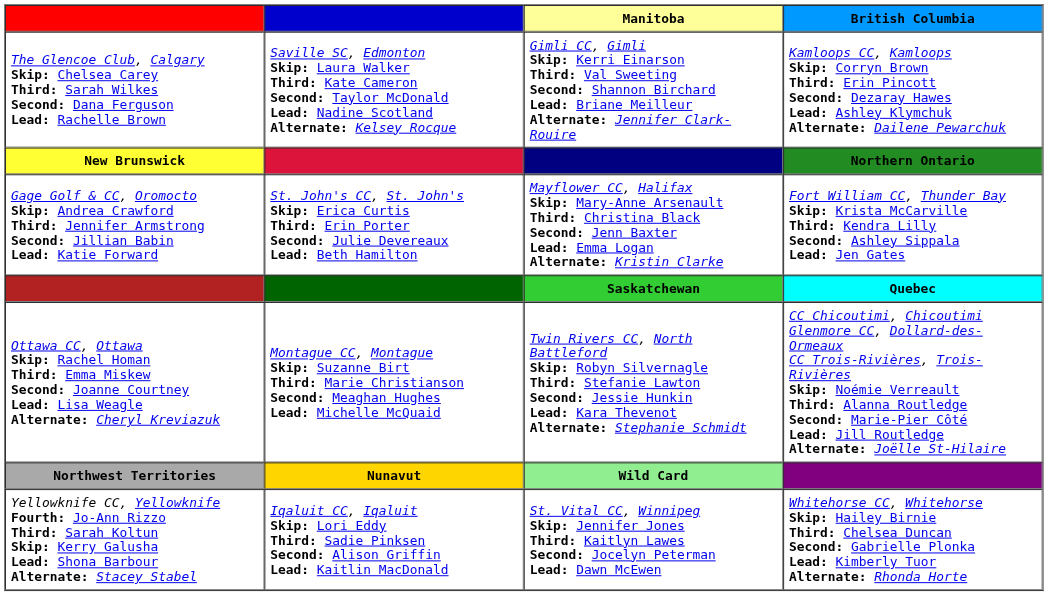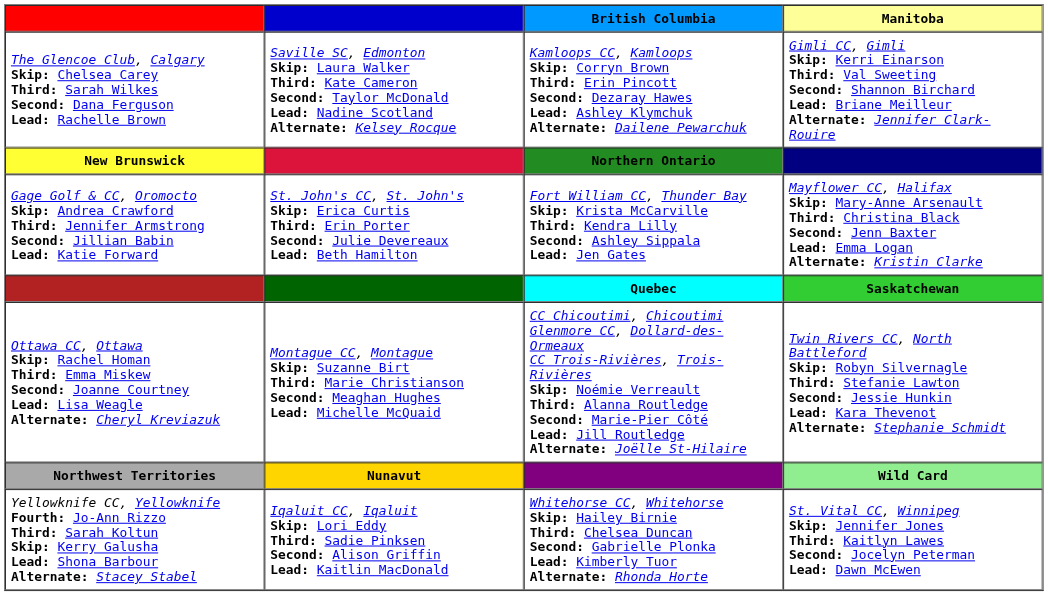columns swapped: (913, 18) <-> (653, 18)
